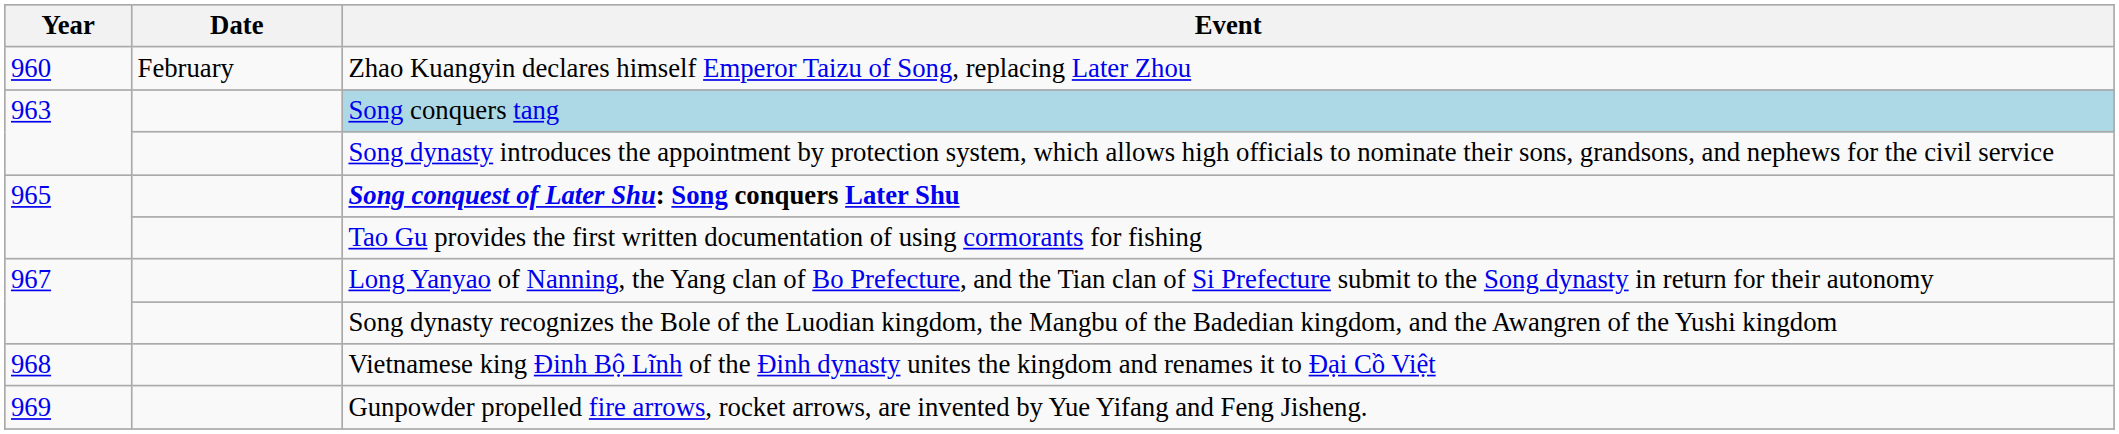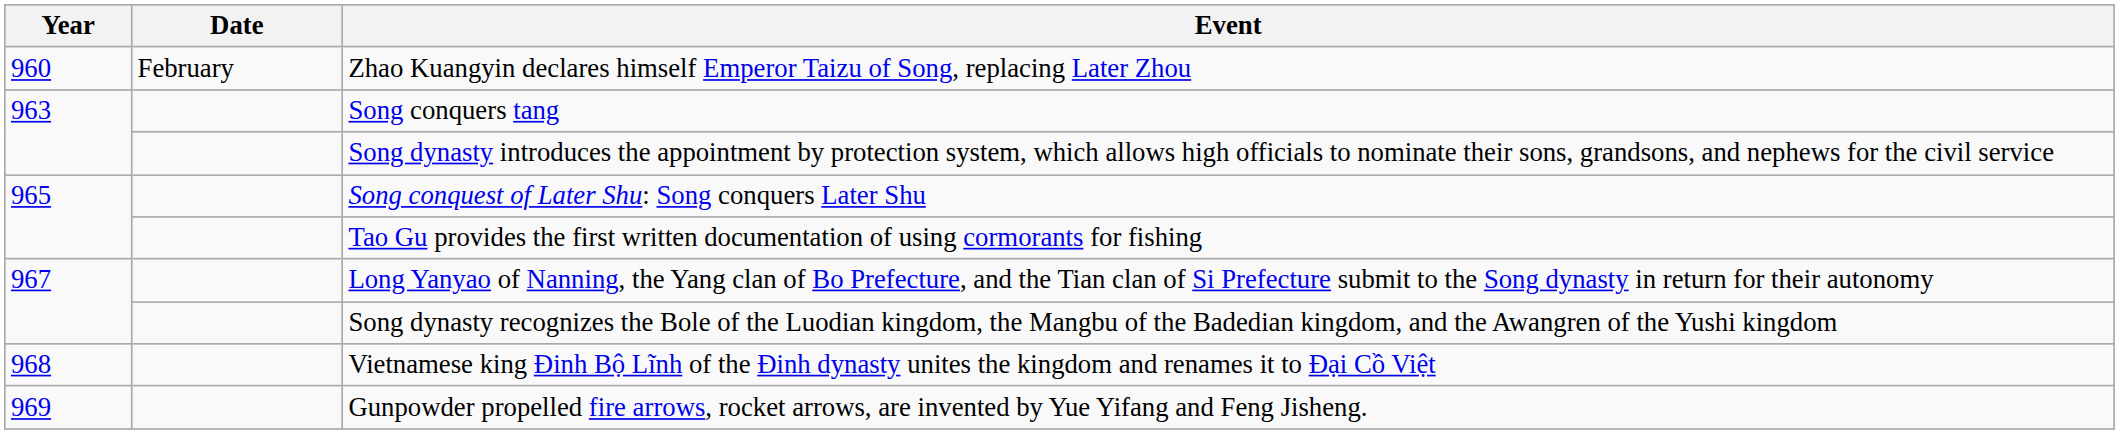(454, 110) lightblue background -> (454, 110) no background
(654, 195) bold -> (637, 195) normal
